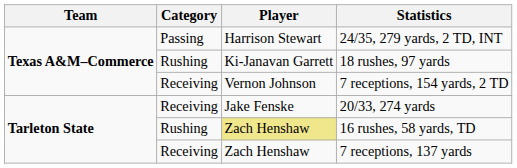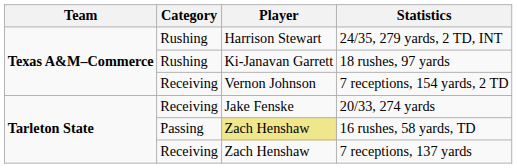(182, 38) Passing -> (184, 38) Rushing
(184, 128) Rushing -> (182, 128) Passing
